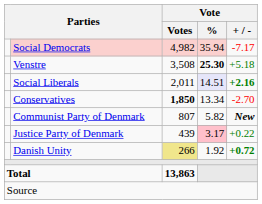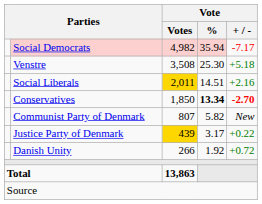(212, 64) bold -> (212, 64) normal
(183, 82) no background -> (183, 82) gold background
(212, 82) lavender background -> (212, 82) no background
(242, 82) bold -> (242, 82) normal
(183, 99) bold -> (183, 99) normal
(212, 99) normal -> (212, 99) bold
(243, 99) normal -> (243, 99) bold
(245, 116) bold -> (245, 116) normal
(187, 133) no background -> (187, 133) gold background
(215, 133) pink background -> (215, 133) no background
(187, 151) khaki background -> (187, 151) no background
(242, 151) bold -> (242, 151) normal
